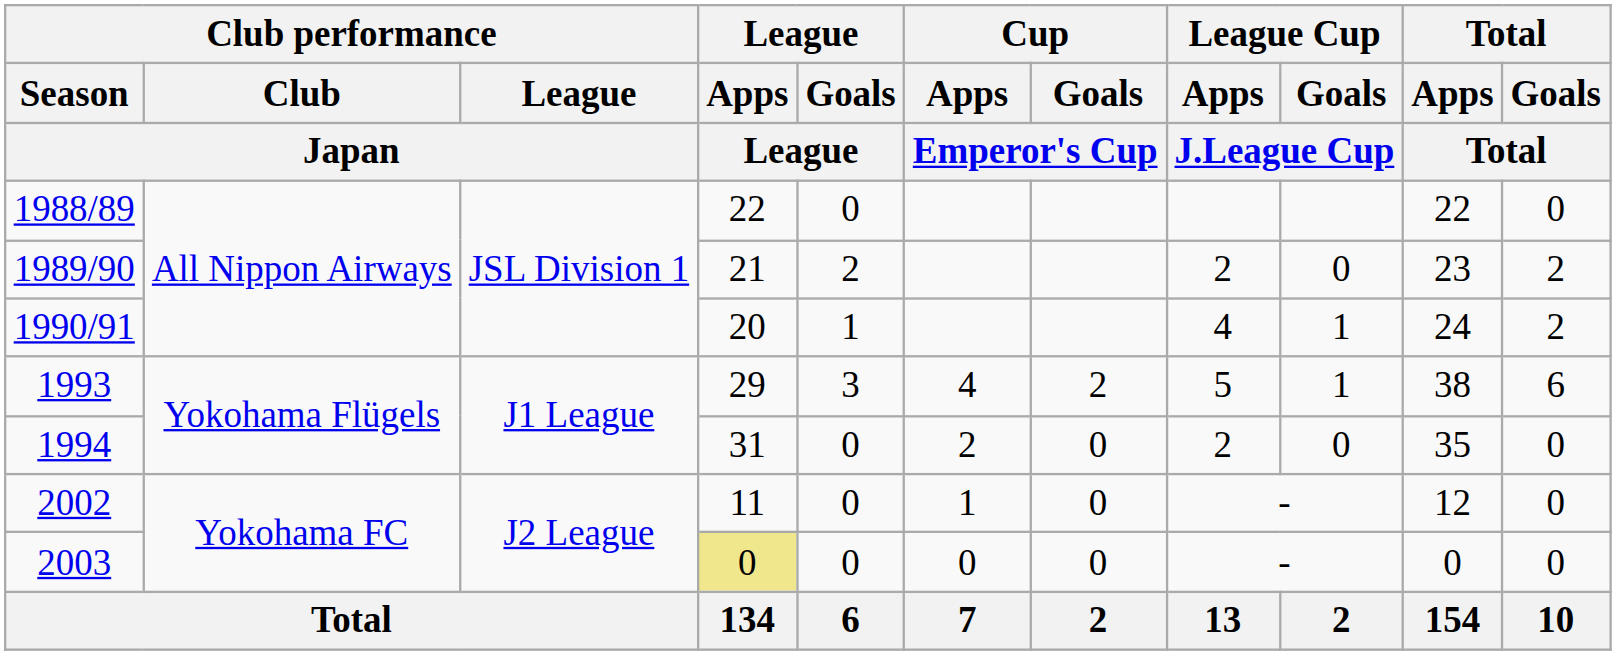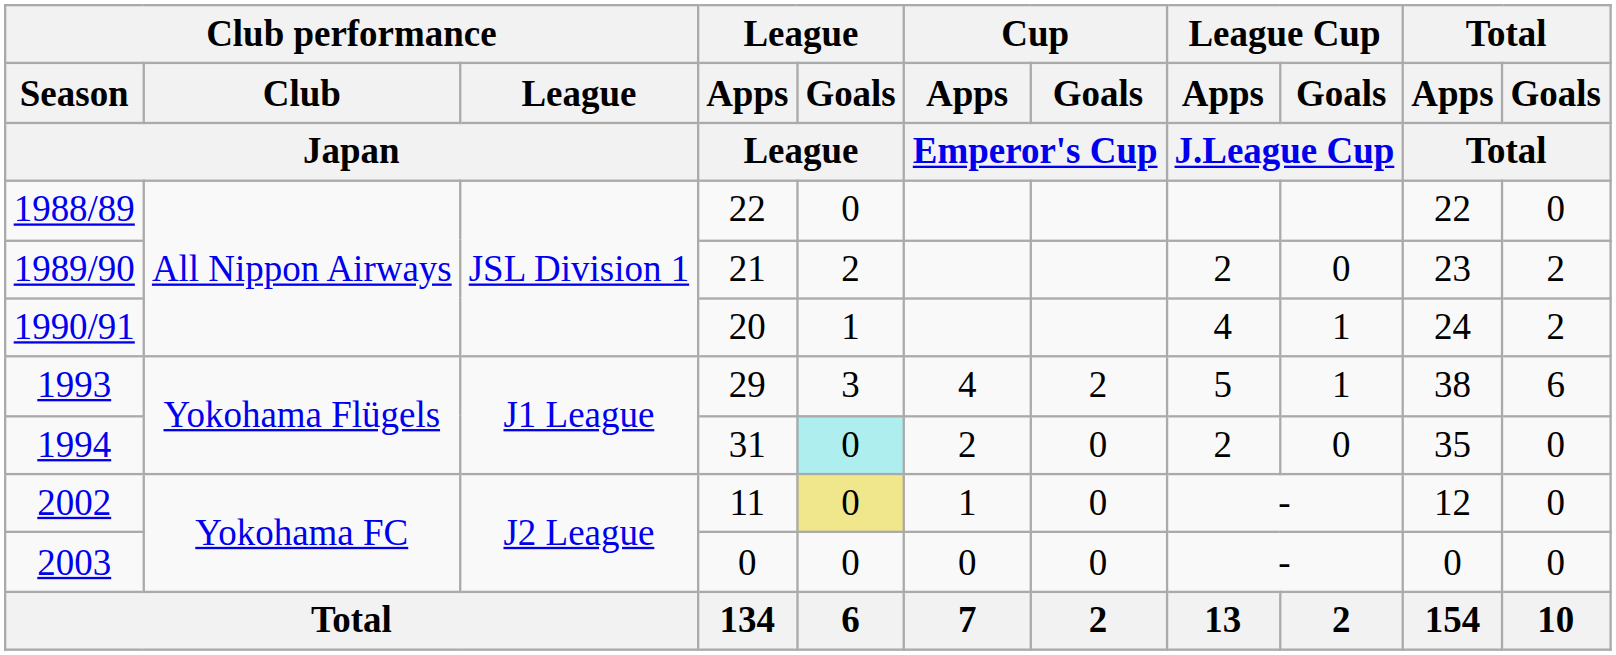(851, 444) no background -> (851, 444) paleturquoise background
(851, 502) no background -> (851, 502) khaki background
(747, 561) khaki background -> (747, 561) no background
